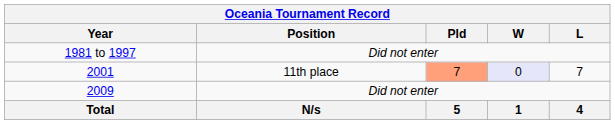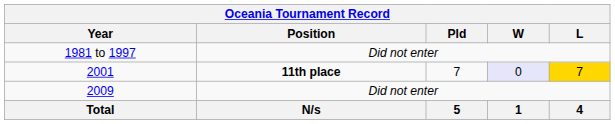(311, 72) normal -> (311, 72) bold
(457, 72) lightsalmon background -> (457, 72) no background
(580, 72) no background -> (580, 72) gold background
